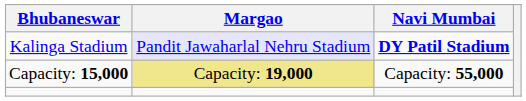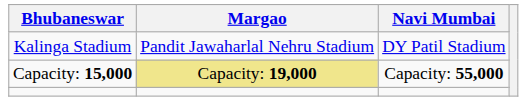(253, 45) lavender background -> (257, 45) no background
(444, 45) bold -> (444, 45) normal
